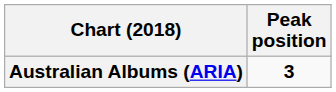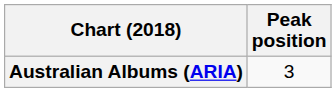(289, 71) bold -> (289, 71) normal
